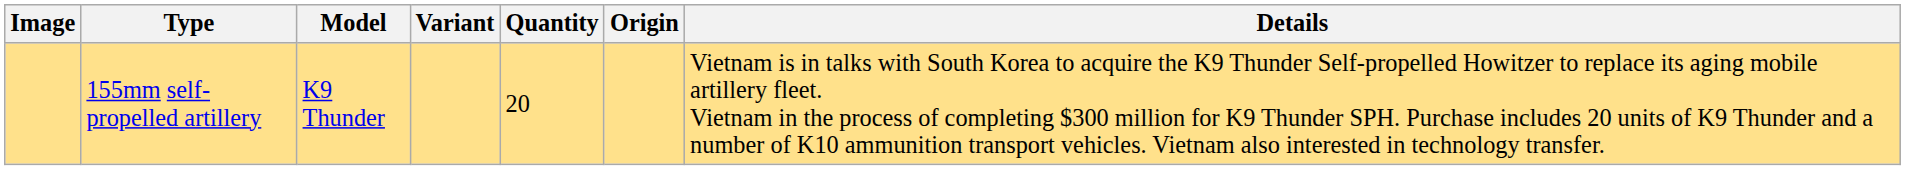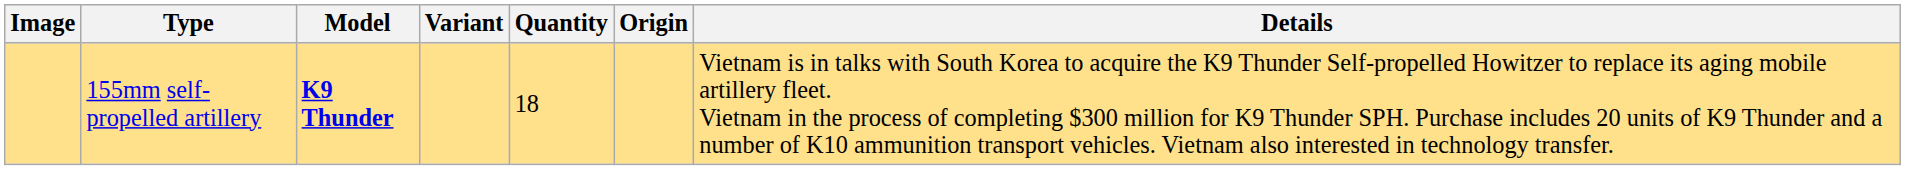(344, 103) normal -> (348, 103) bold
(518, 103) 20 -> (527, 103) 18
